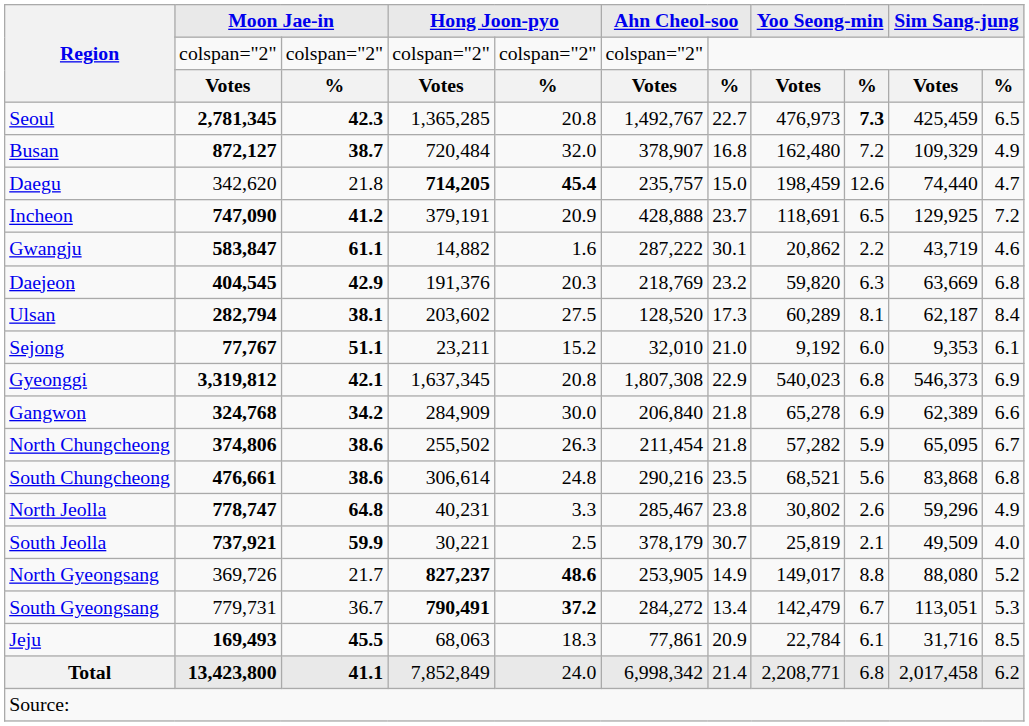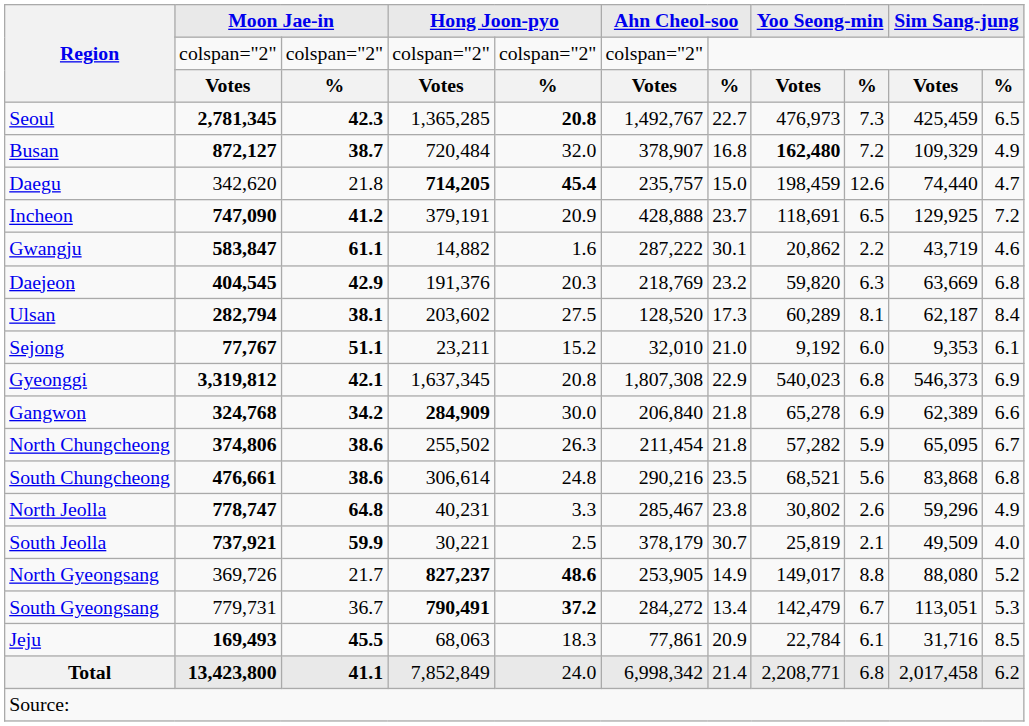(579, 118) normal -> (579, 118) bold
(872, 118) bold -> (872, 118) normal
(808, 151) normal -> (808, 151) bold
(458, 411) normal -> (458, 411) bold
